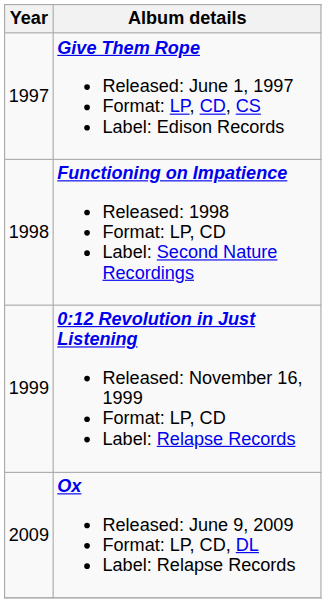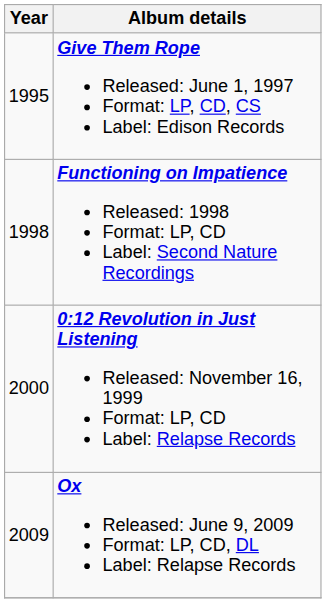(29, 96) 1997 -> (29, 96) 1995
(29, 388) 1999 -> (29, 388) 2000
